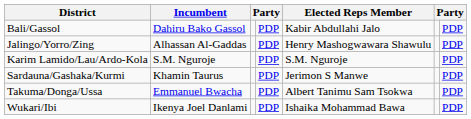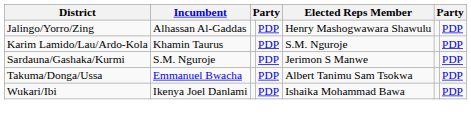- row: (34, 28)
(184, 59) S.M. Nguroje -> (188, 44) Khamin Taurus
(188, 75) Khamin Taurus -> (184, 59) S.M. Nguroje
